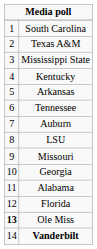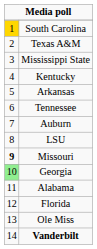(12, 28) no background -> (12, 28) gold background
(12, 156) normal -> (12, 156) bold
(12, 172) no background -> (12, 172) lightgreen background
(12, 220) bold -> (12, 220) normal
